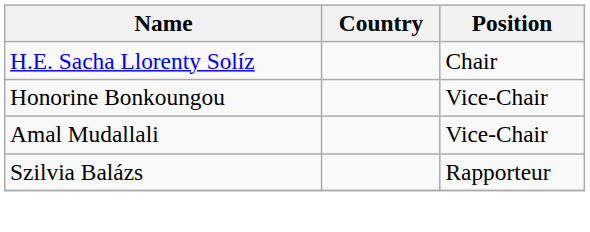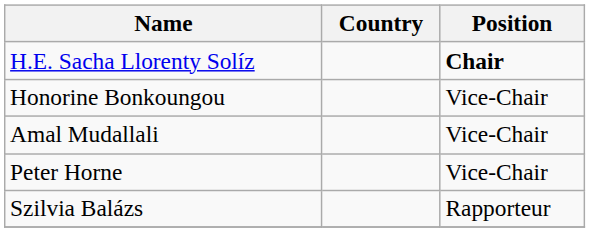(471, 60) normal -> (475, 60) bold
+ row: (66, 171)
